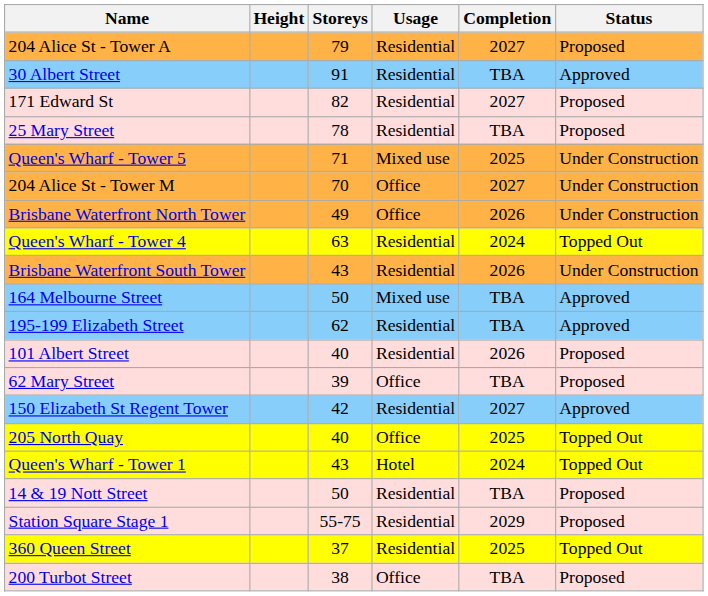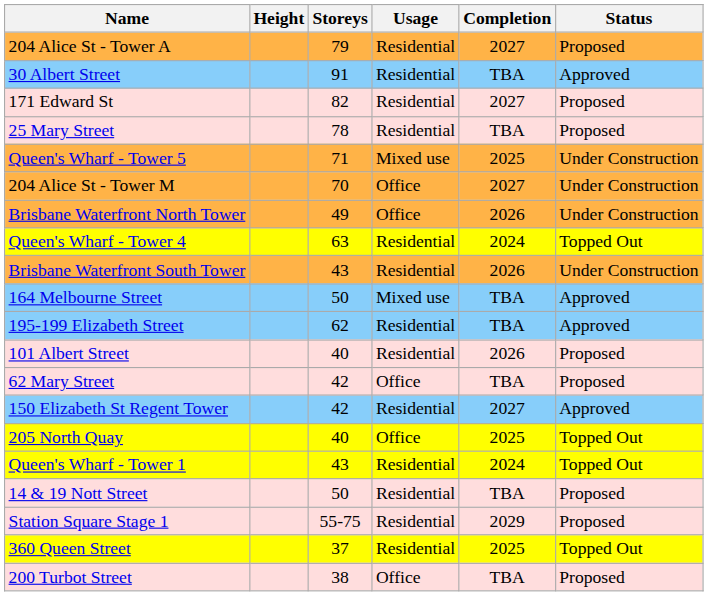(340, 381) 39 -> (340, 381) 42
(395, 465) Hotel -> (415, 465) Residential
